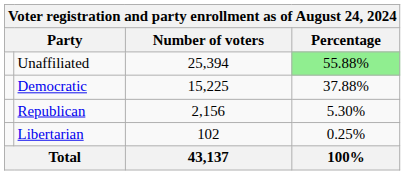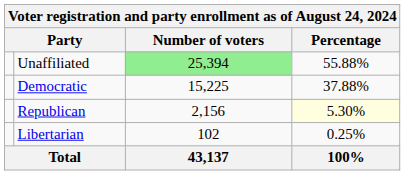(208, 63) no background -> (208, 63) lightgreen background
(346, 63) lightgreen background -> (346, 63) no background
(346, 110) no background -> (346, 110) lightyellow background
